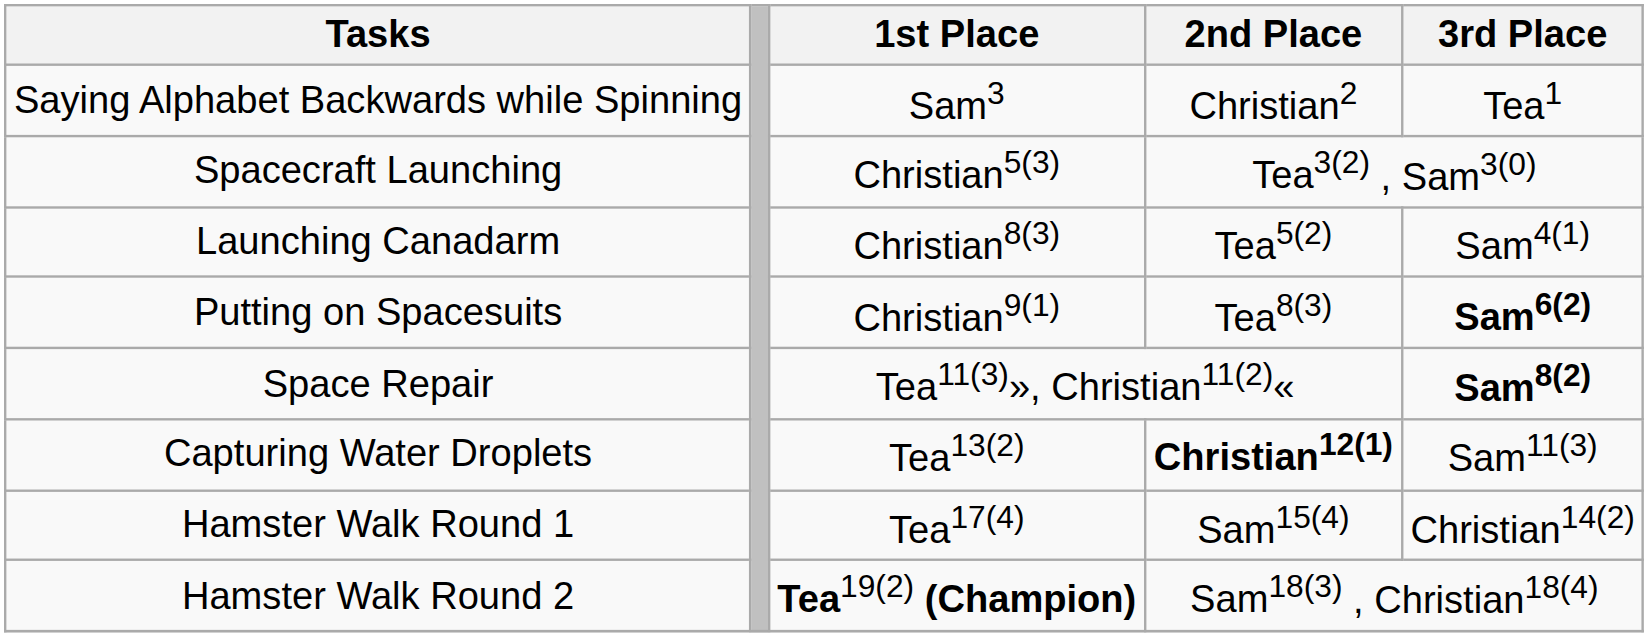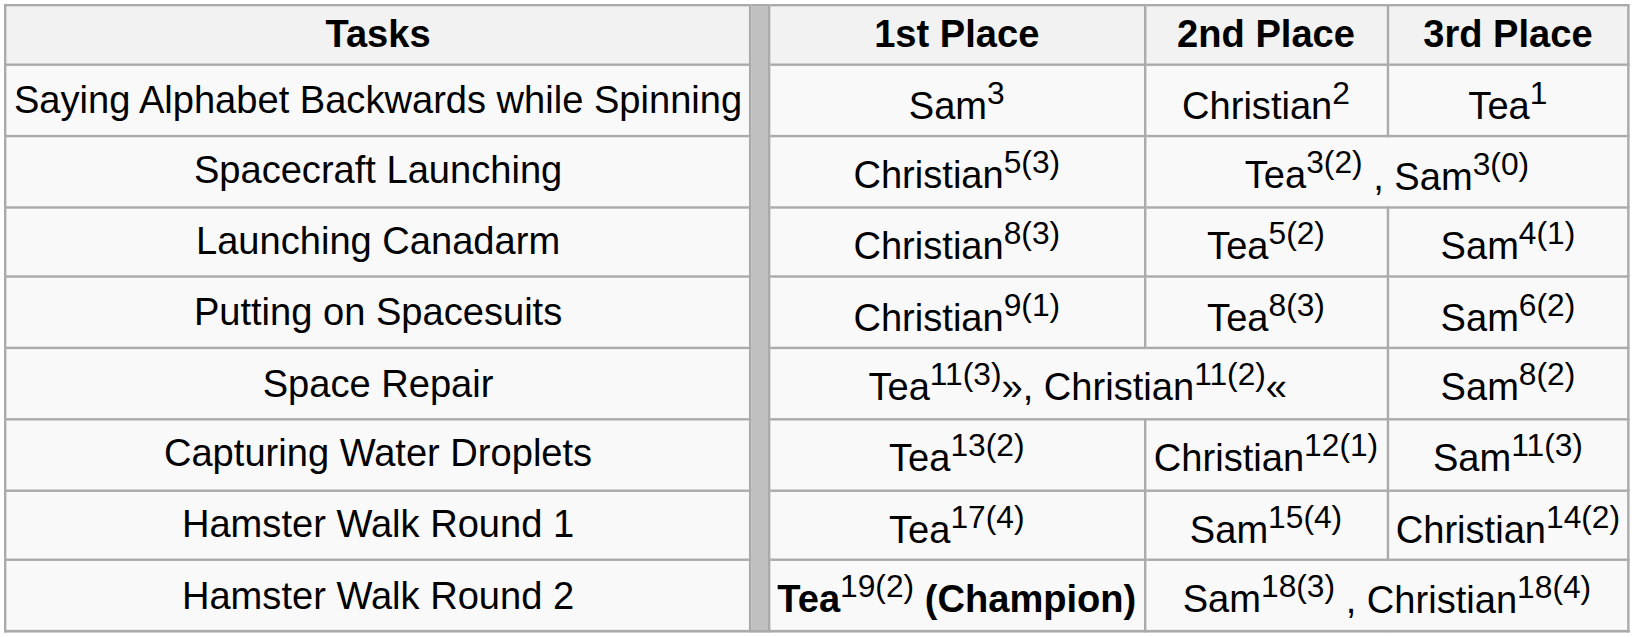(1523, 312) bold -> (1508, 312) normal
(1523, 383) bold -> (1508, 383) normal
(1273, 453) bold -> (1266, 453) normal
